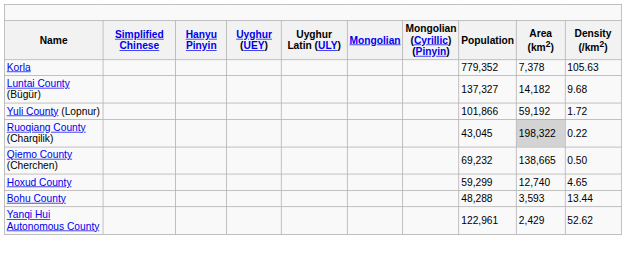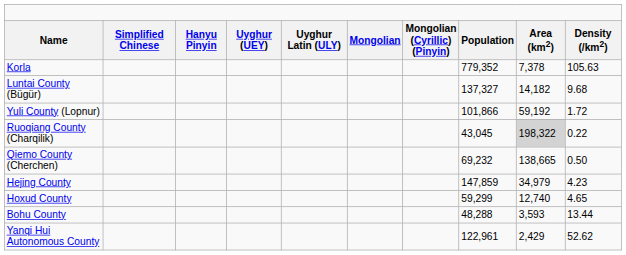+ row: (39, 183)
